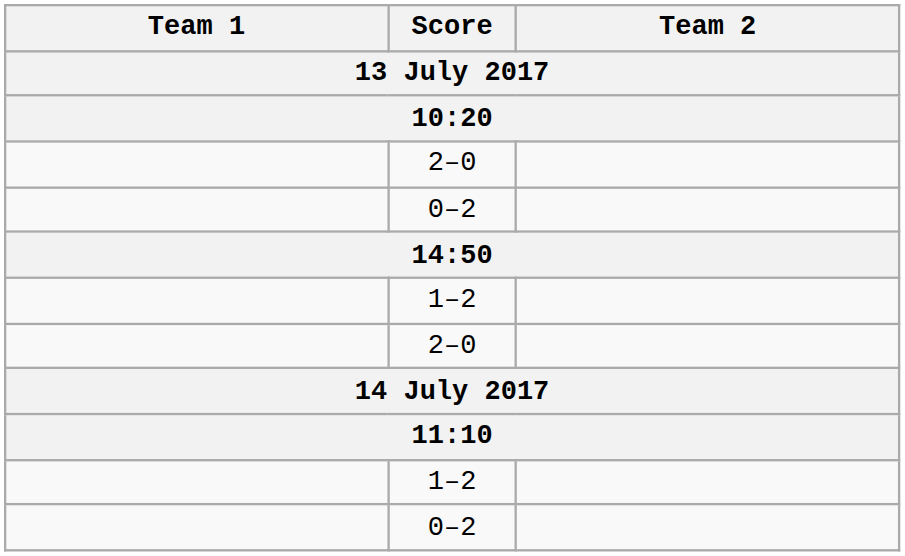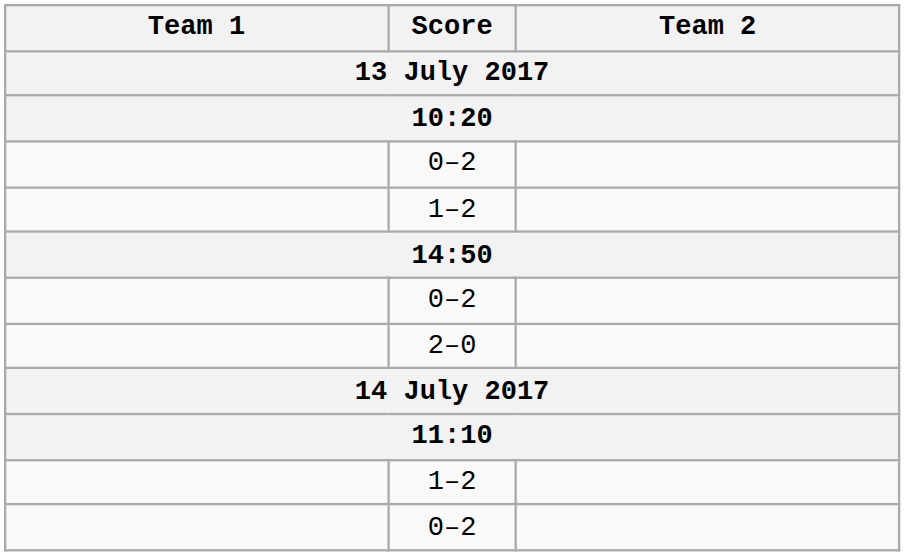(452, 164) 2–0 -> (452, 164) 0–2
(452, 209) 0–2 -> (452, 209) 1–2
(452, 300) 1–2 -> (452, 300) 0–2
